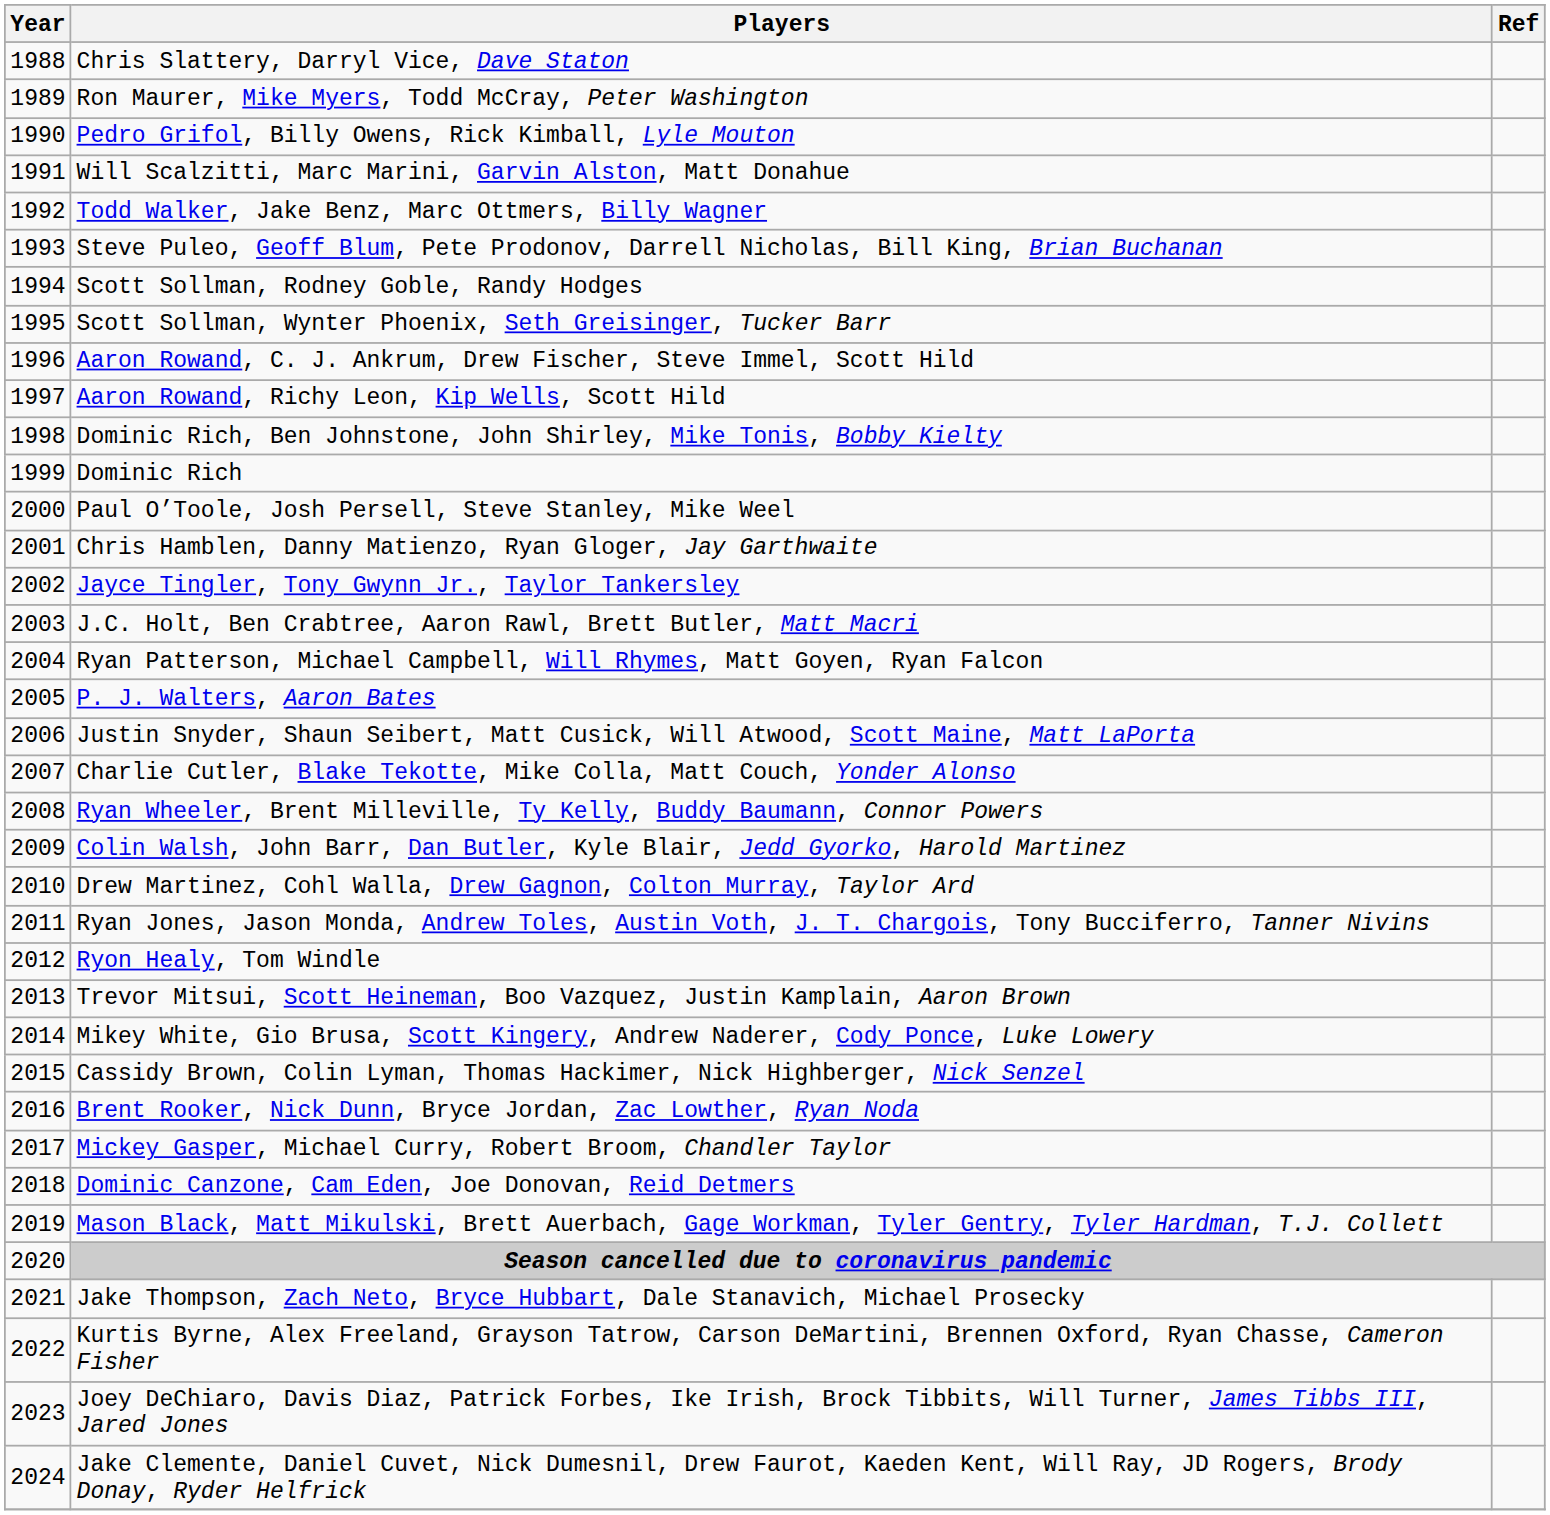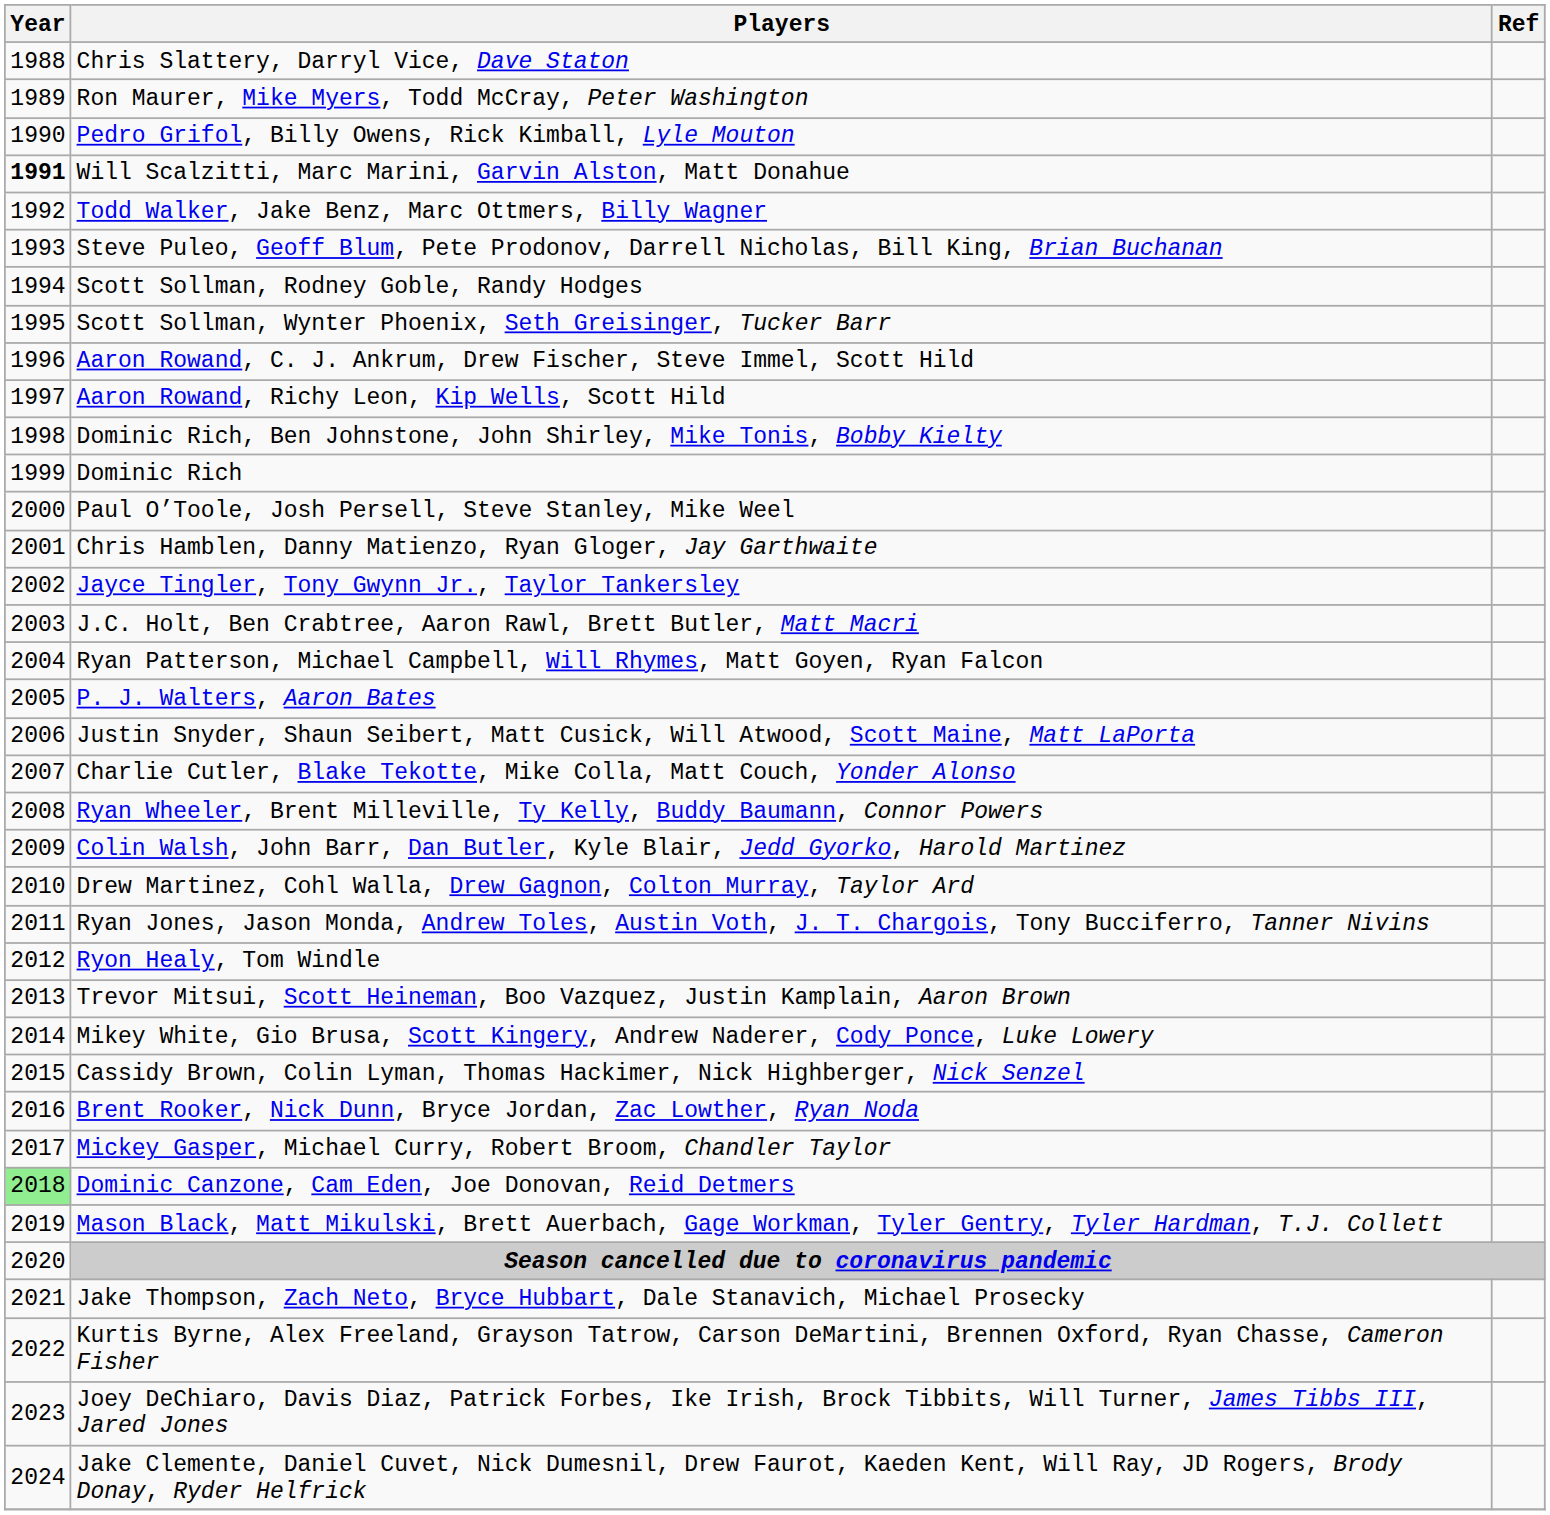(38, 174) normal -> (38, 174) bold
(38, 1186) no background -> (38, 1186) lightgreen background
